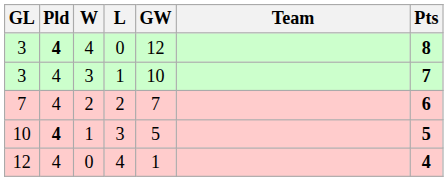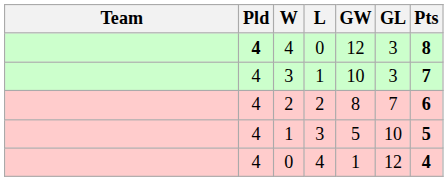columns swapped: (293, 18) <-> (22, 18)
(156, 104) 7 -> (355, 104) 8
(56, 133) bold -> (256, 133) normal
